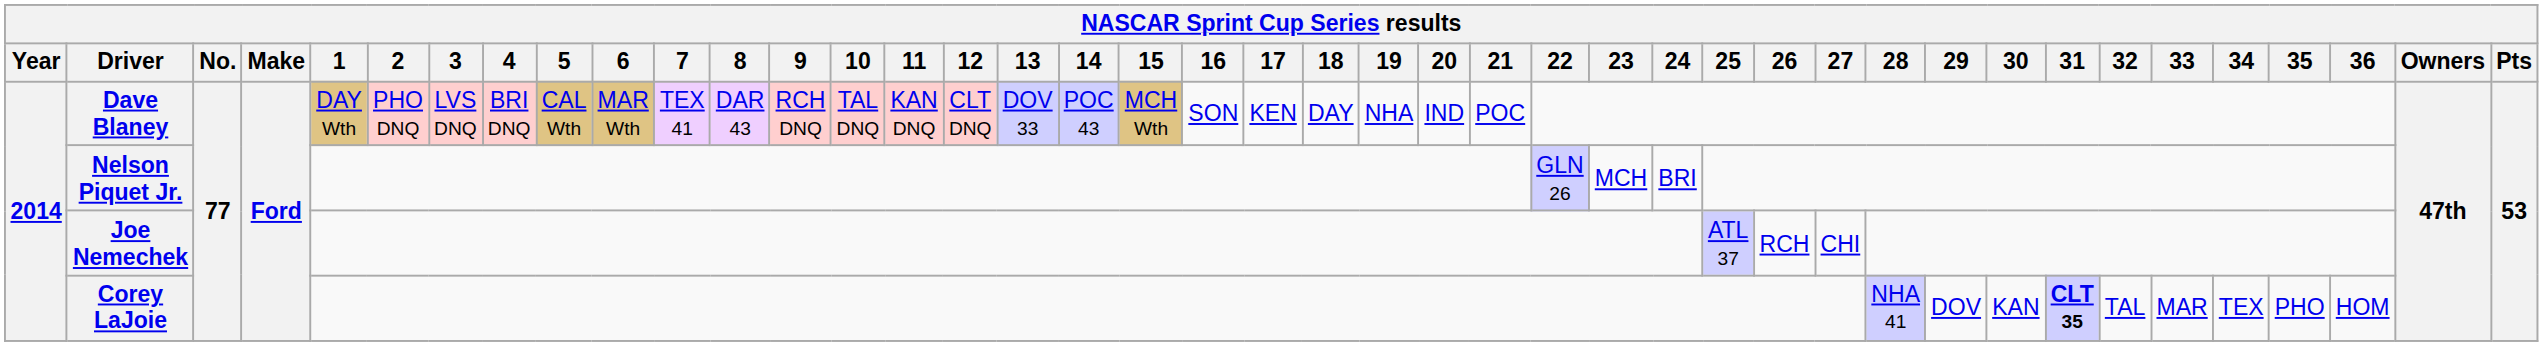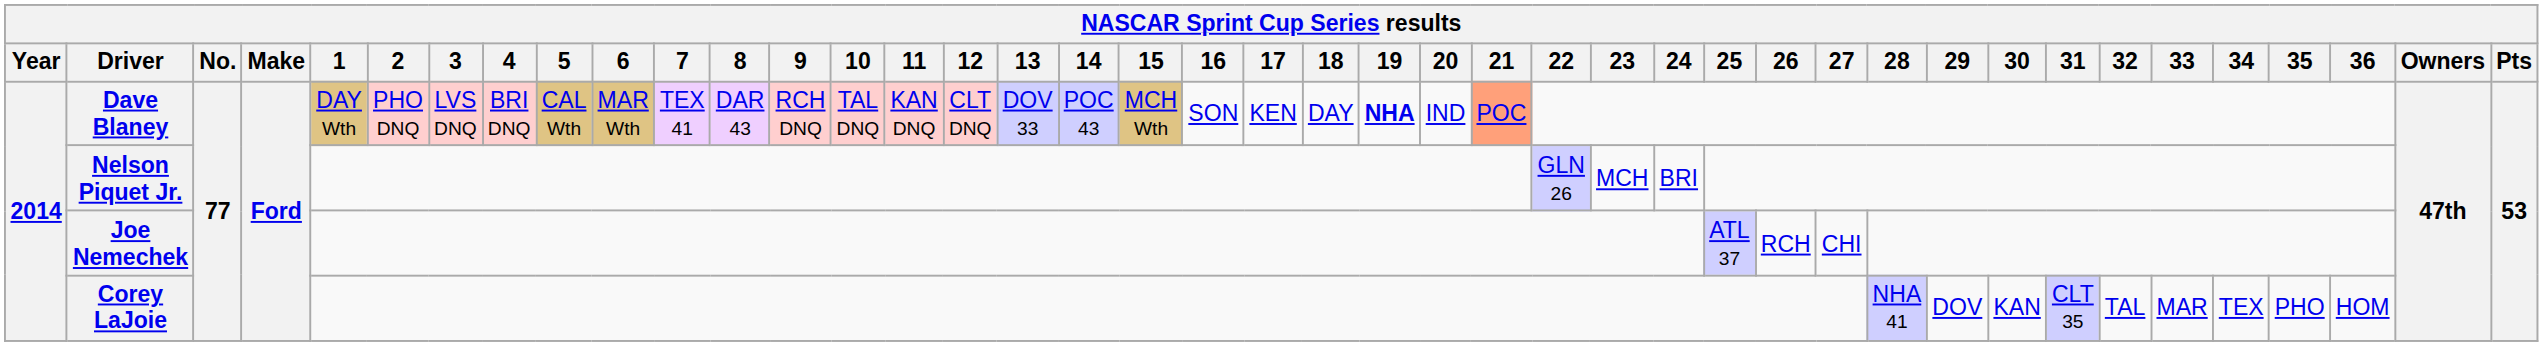(1389, 113) normal -> (1390, 113) bold
(1500, 113) no background -> (1501, 113) lightsalmon background
(2072, 308) bold -> (2073, 307) normal
